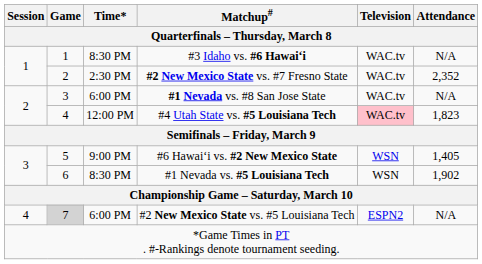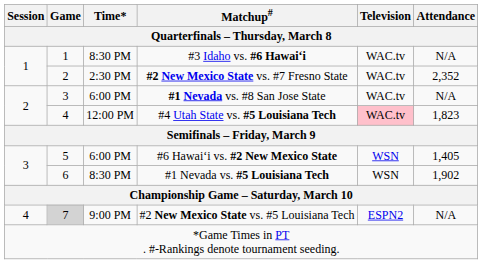(110, 155) 9:00 PM -> (110, 155) 6:00 PM
(110, 215) 6:00 PM -> (110, 215) 9:00 PM
